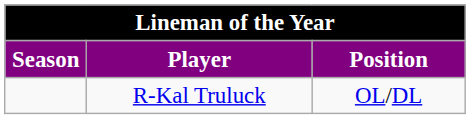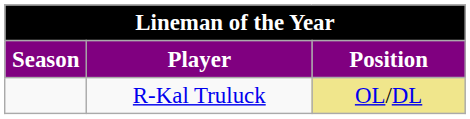(389, 95) no background -> (389, 95) khaki background
